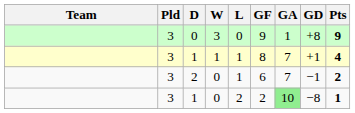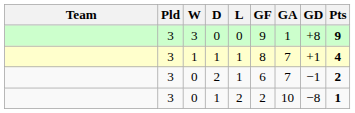columns swapped: (217, 14) <-> (194, 14)
(288, 98) lightgreen background -> (288, 98) no background
